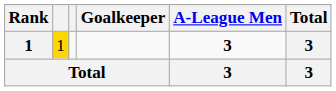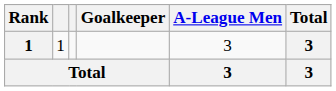(61, 45) gold background -> (61, 45) no background
(228, 45) bold -> (228, 45) normal
